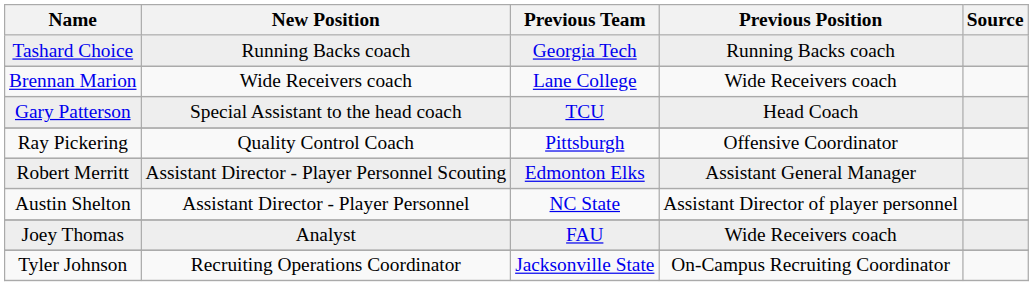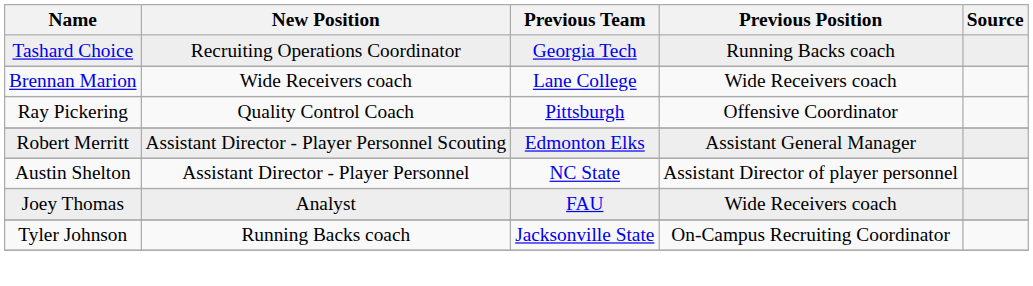(326, 50) Running Backs coach -> (326, 50) Recruiting Operations Coordinator
- row: (73, 111)
(326, 265) Recruiting Operations Coordinator -> (326, 234) Running Backs coach
